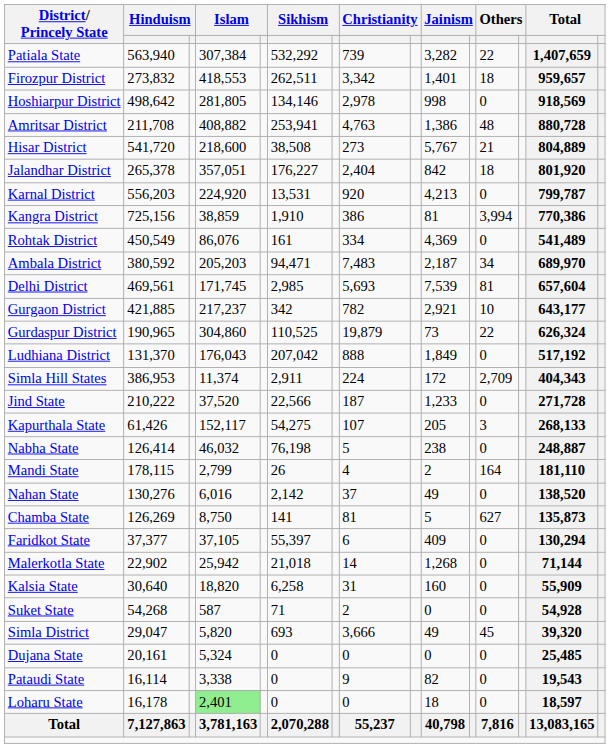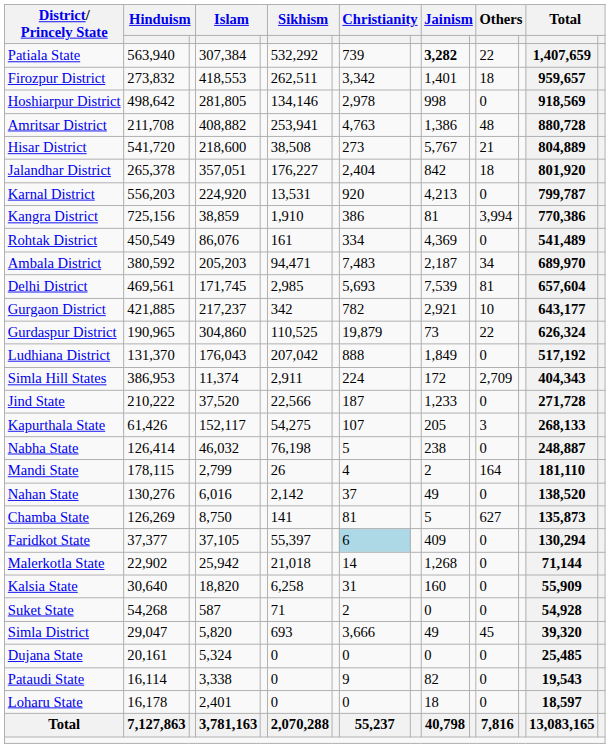(441, 55) normal -> (441, 55) bold
(346, 540) no background -> (346, 540) lightblue background
(215, 702) lightgreen background -> (215, 702) no background
